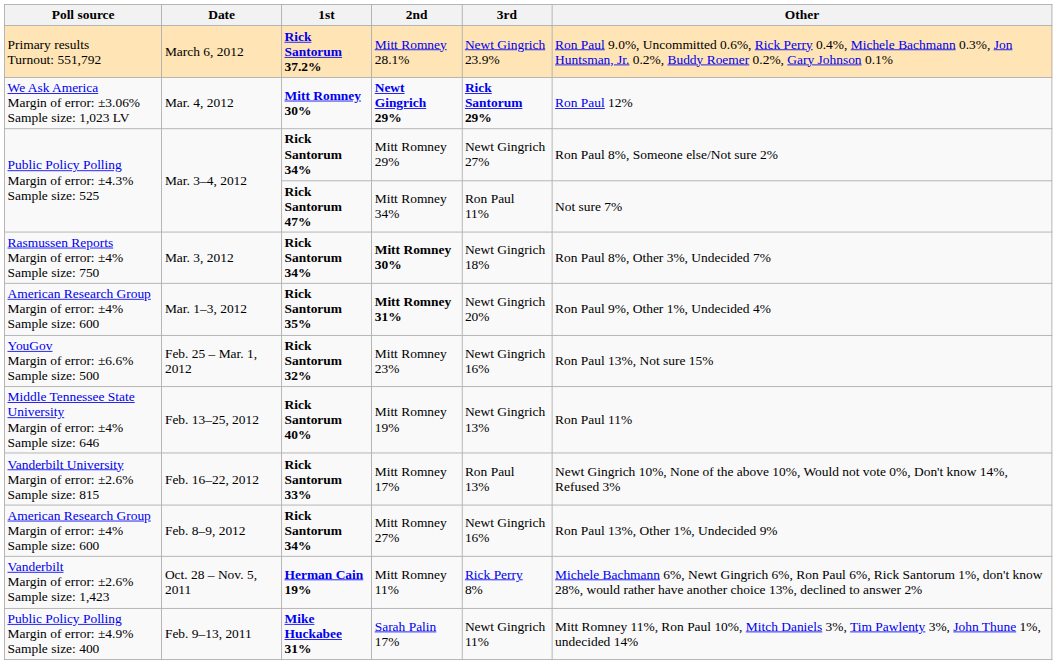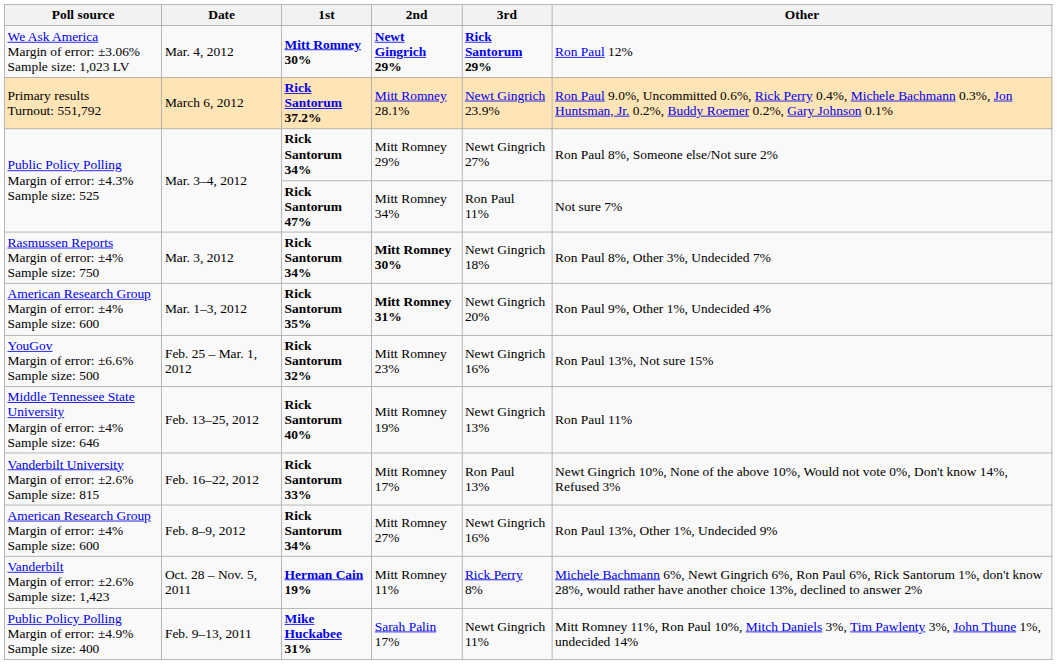rows swapped: (411, 51) <-> (400, 103)
